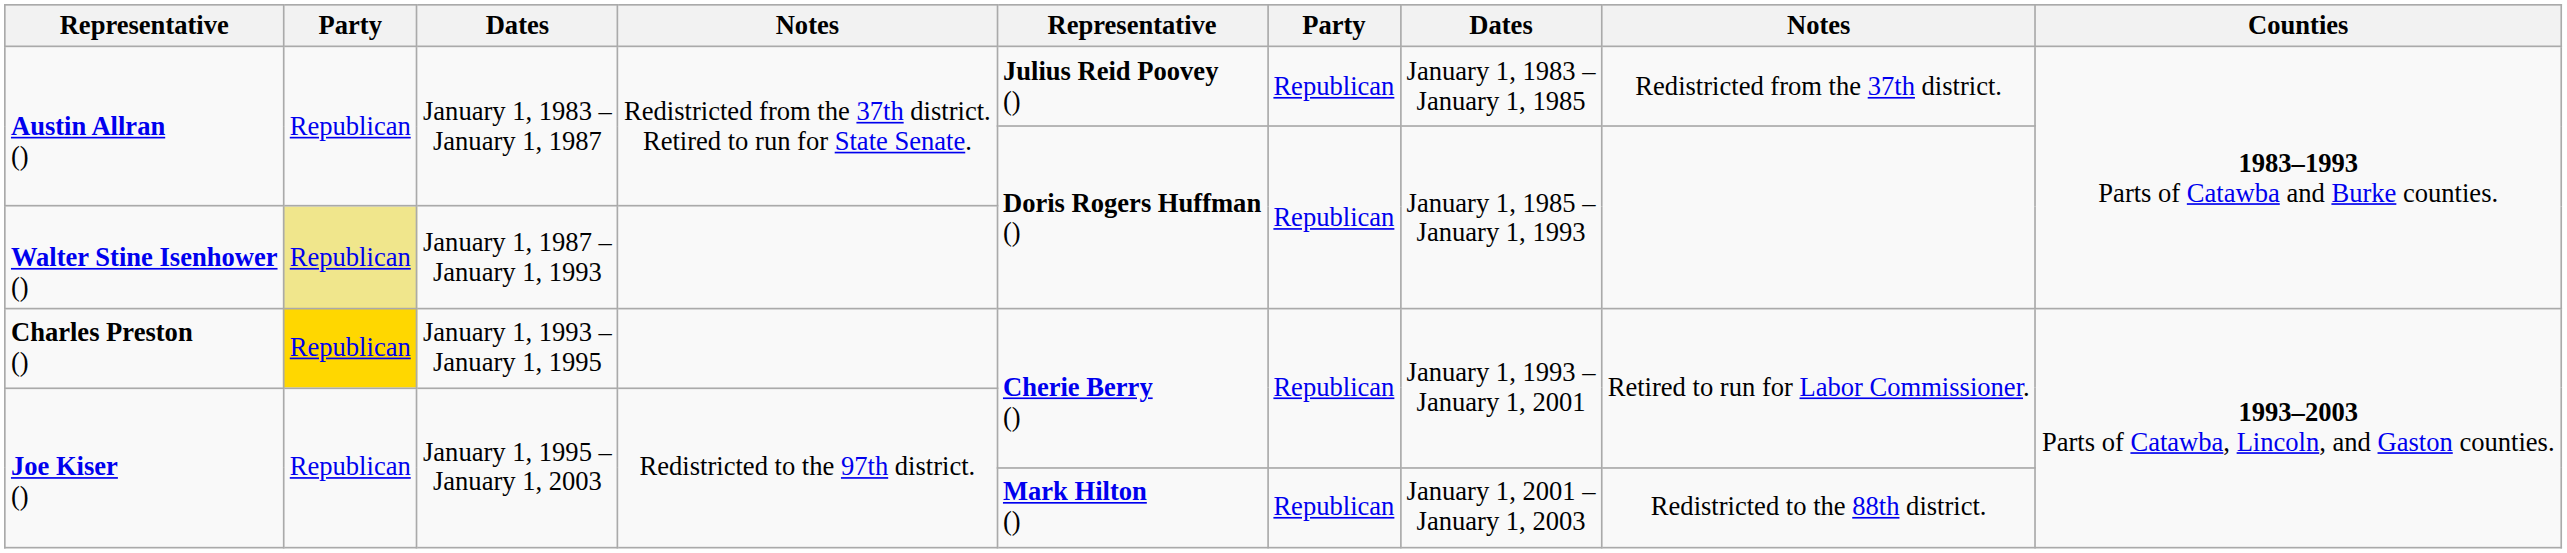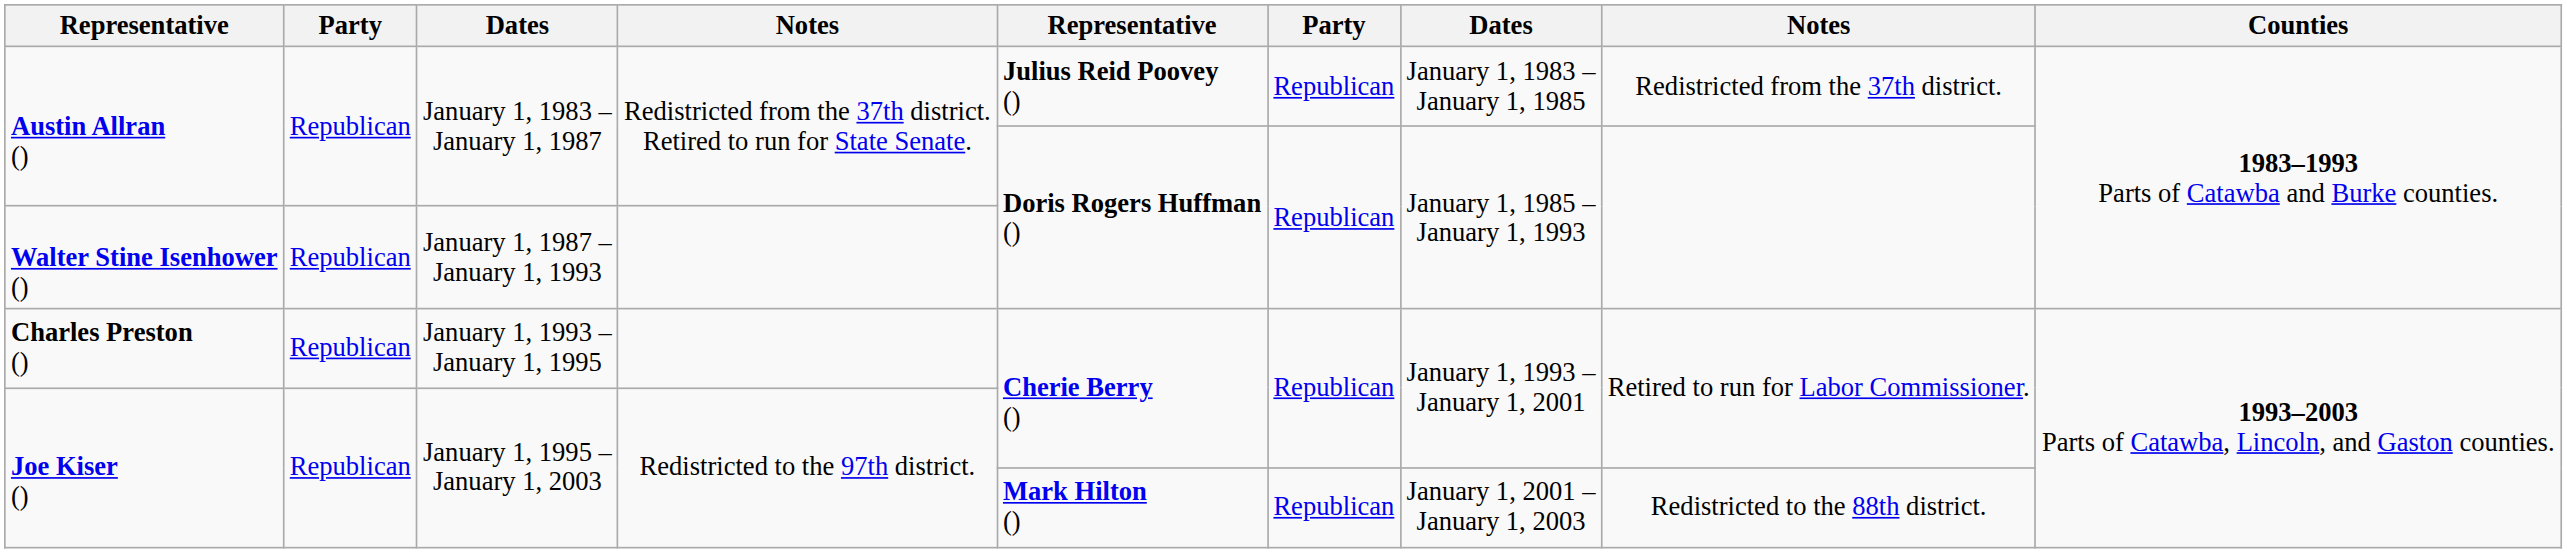(350, 256) khaki background -> (350, 256) no background
(350, 347) gold background -> (350, 347) no background
